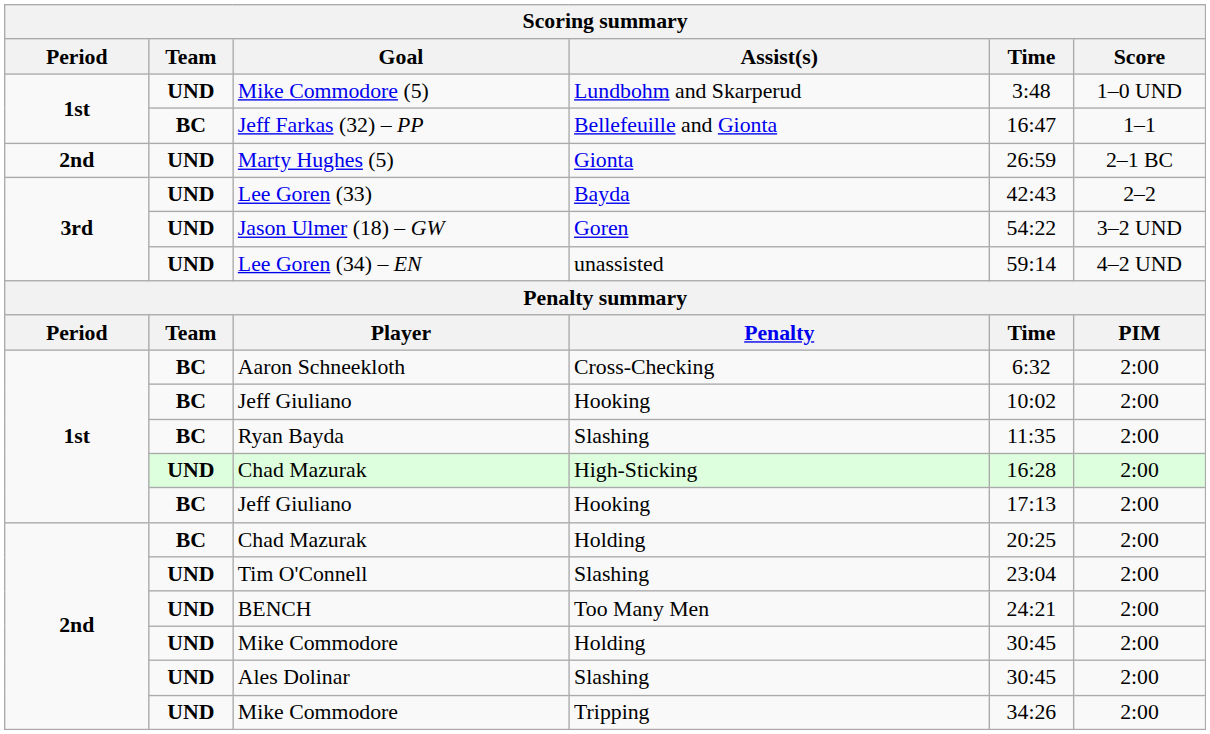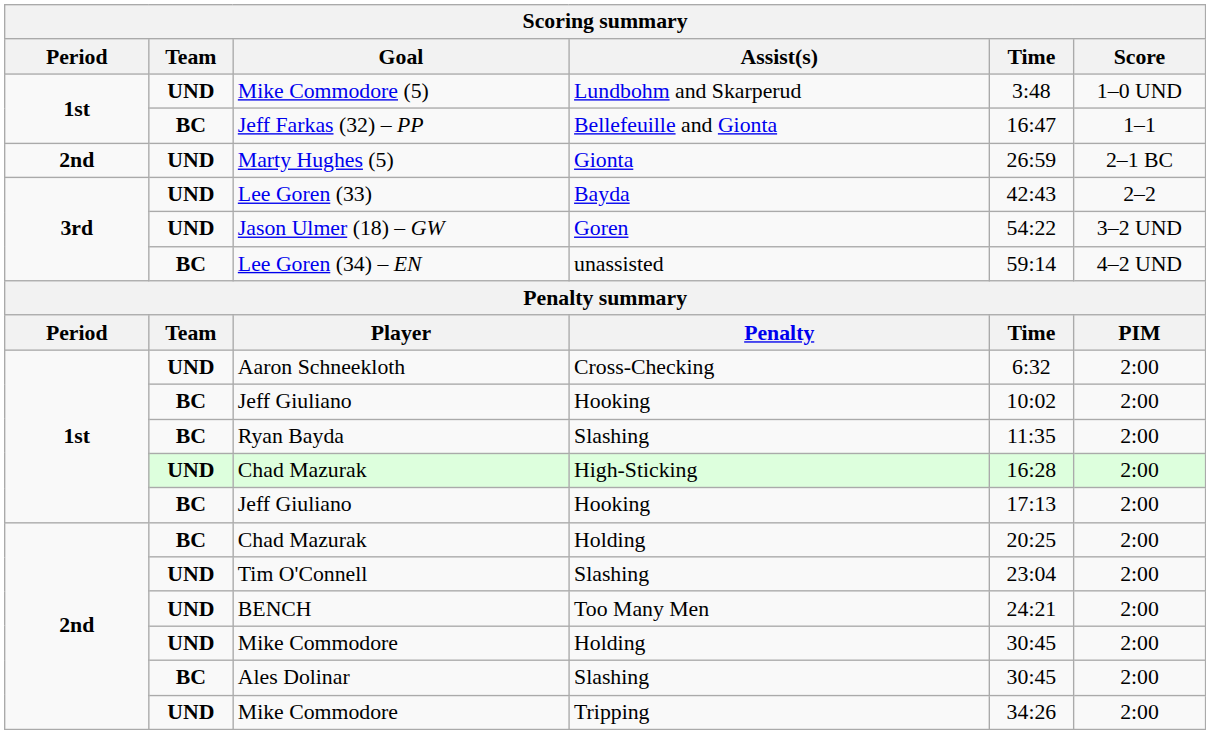(191, 263) UND -> (191, 263) BC
(191, 366) BC -> (191, 366) UND
(191, 677) UND -> (191, 677) BC
